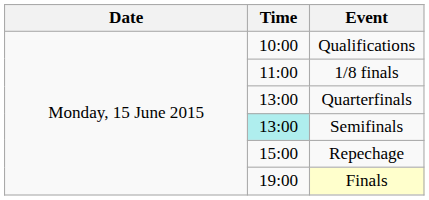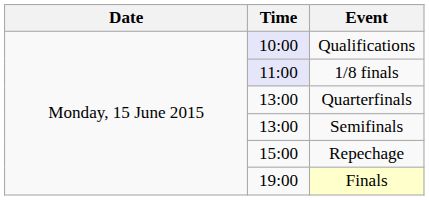(279, 45) no background -> (279, 45) lavender background
(279, 72) no background -> (279, 72) lavender background
(279, 126) paleturquoise background -> (279, 126) no background
